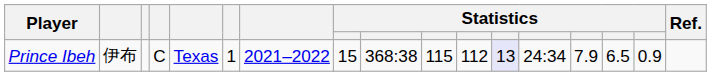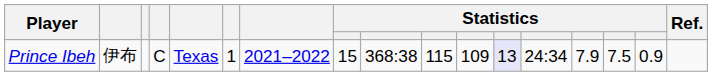(474, 56) 112 -> (475, 56) 109
(618, 56) 6.5 -> (619, 56) 7.5
